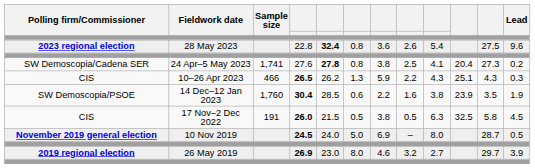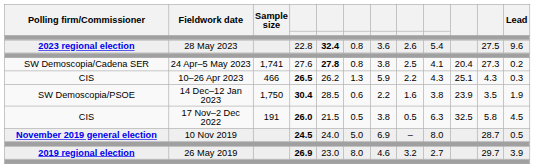(272, 96) 1,760 -> (272, 96) 1,750
